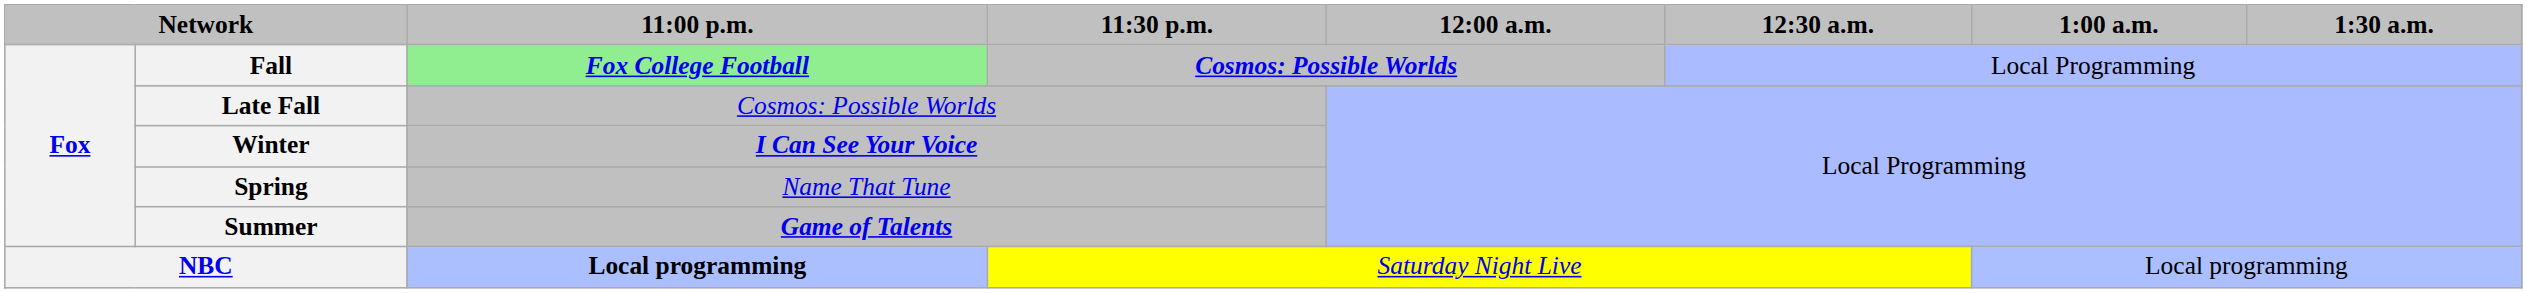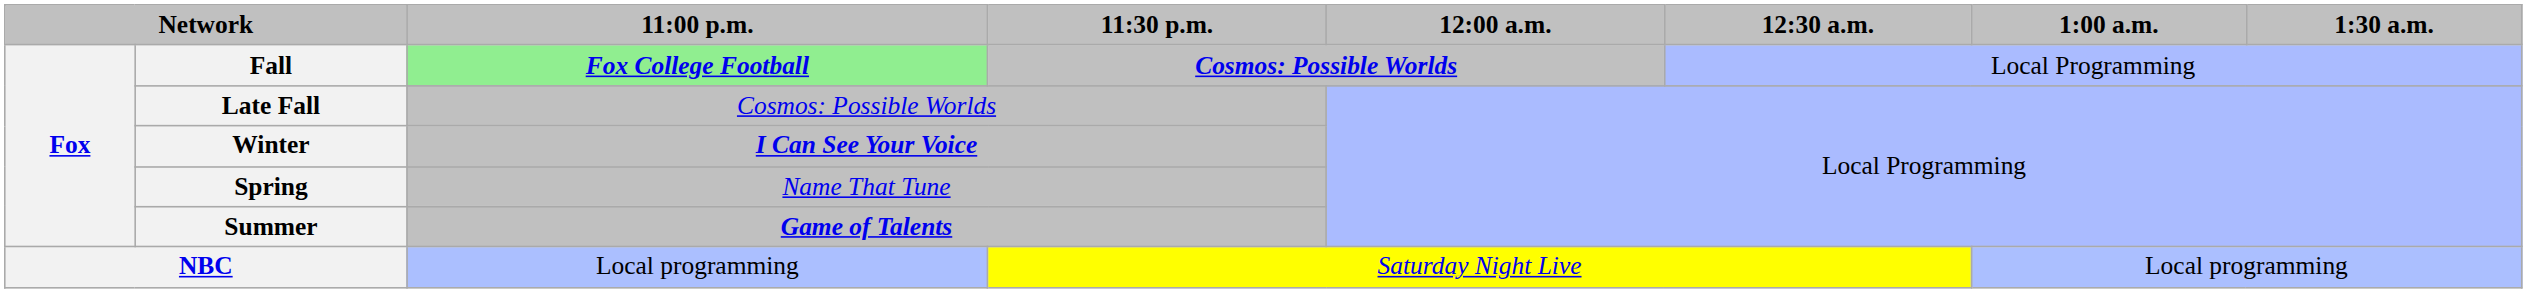(697, 266) bold -> (697, 266) normal
